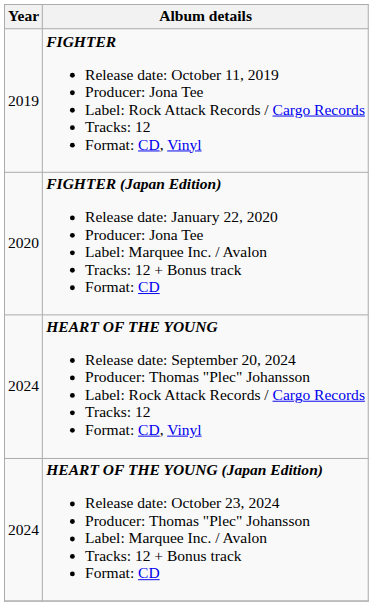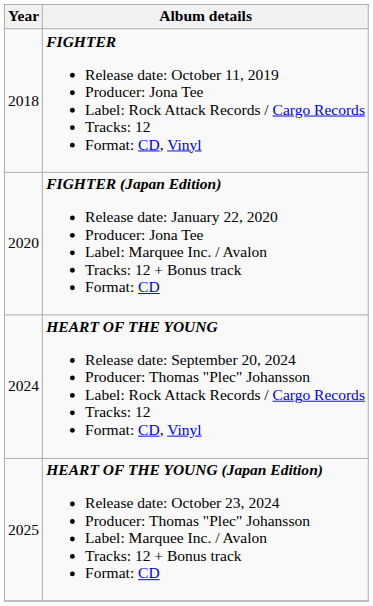(24, 100) 2019 -> (24, 100) 2018
(24, 529) 2024 -> (24, 529) 2025
